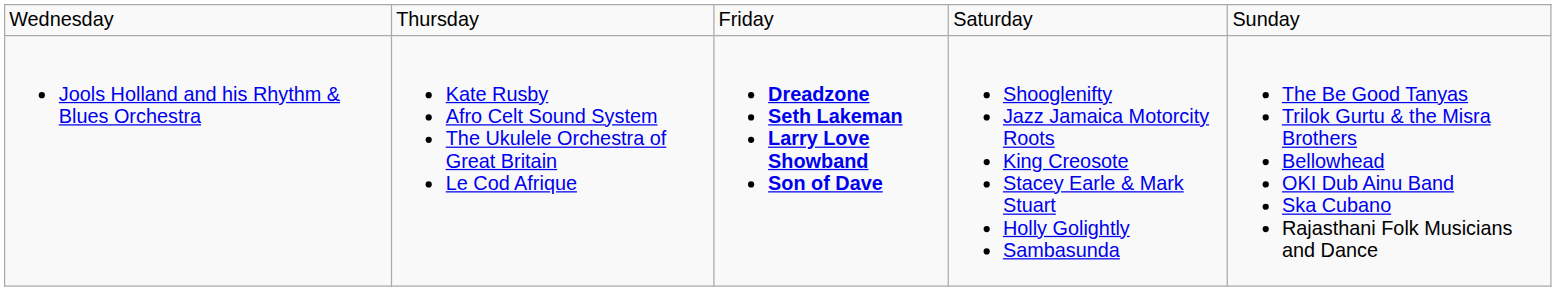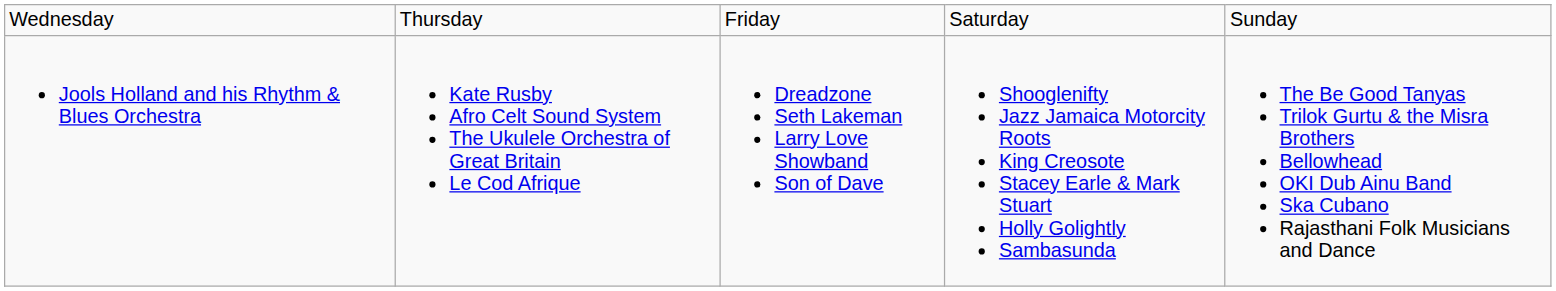(831, 139) bold -> (832, 139) normal
